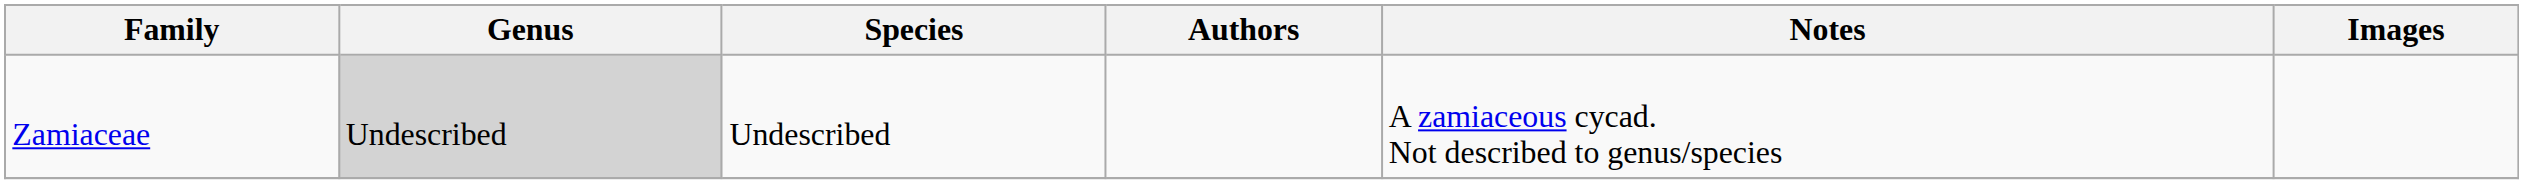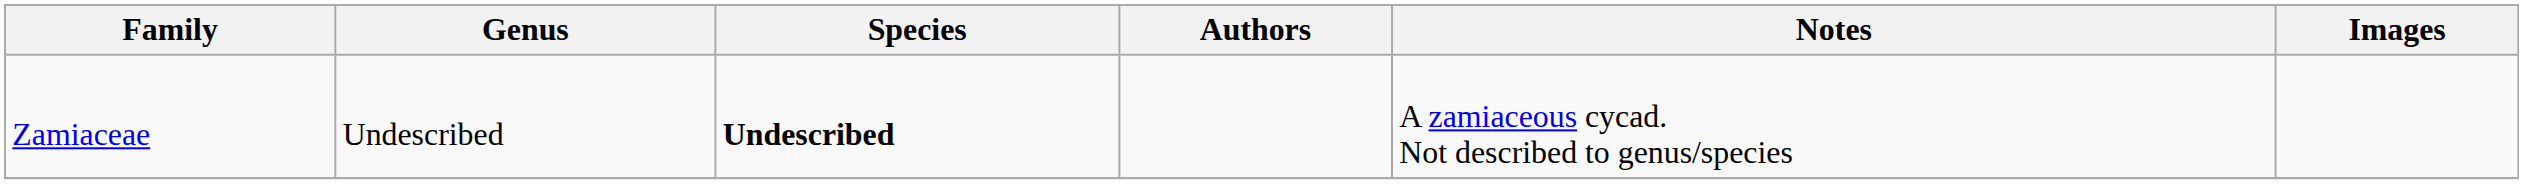(426, 133) lightgrey background -> (423, 133) no background
(810, 133) normal -> (809, 133) bold
